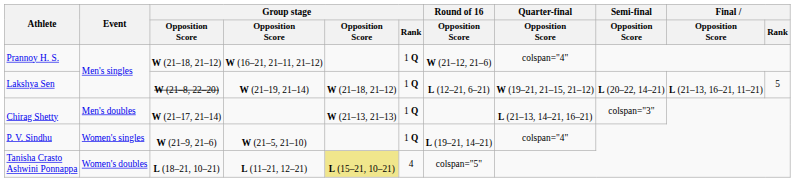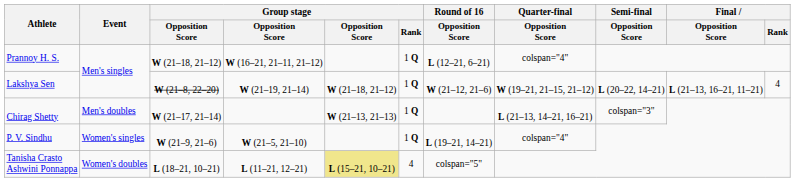(459, 64) W (21–12, 21–6) -> (459, 64) L (12–21, 6–21)
(459, 90) L (12–21, 6–21) -> (459, 90) W (21–12, 21–6)
(778, 85) 5 -> (778, 85) 4
